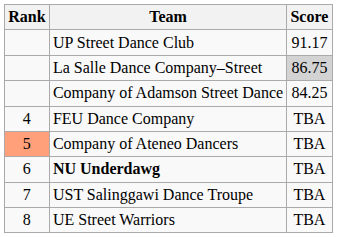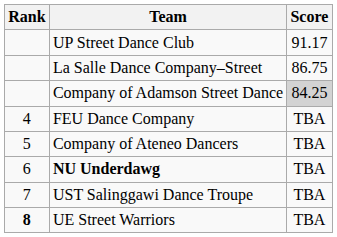(309, 67) lightgrey background -> (309, 67) no background
(309, 93) no background -> (309, 93) lightgrey background
(27, 144) lightsalmon background -> (27, 144) no background
(27, 220) normal -> (27, 220) bold
